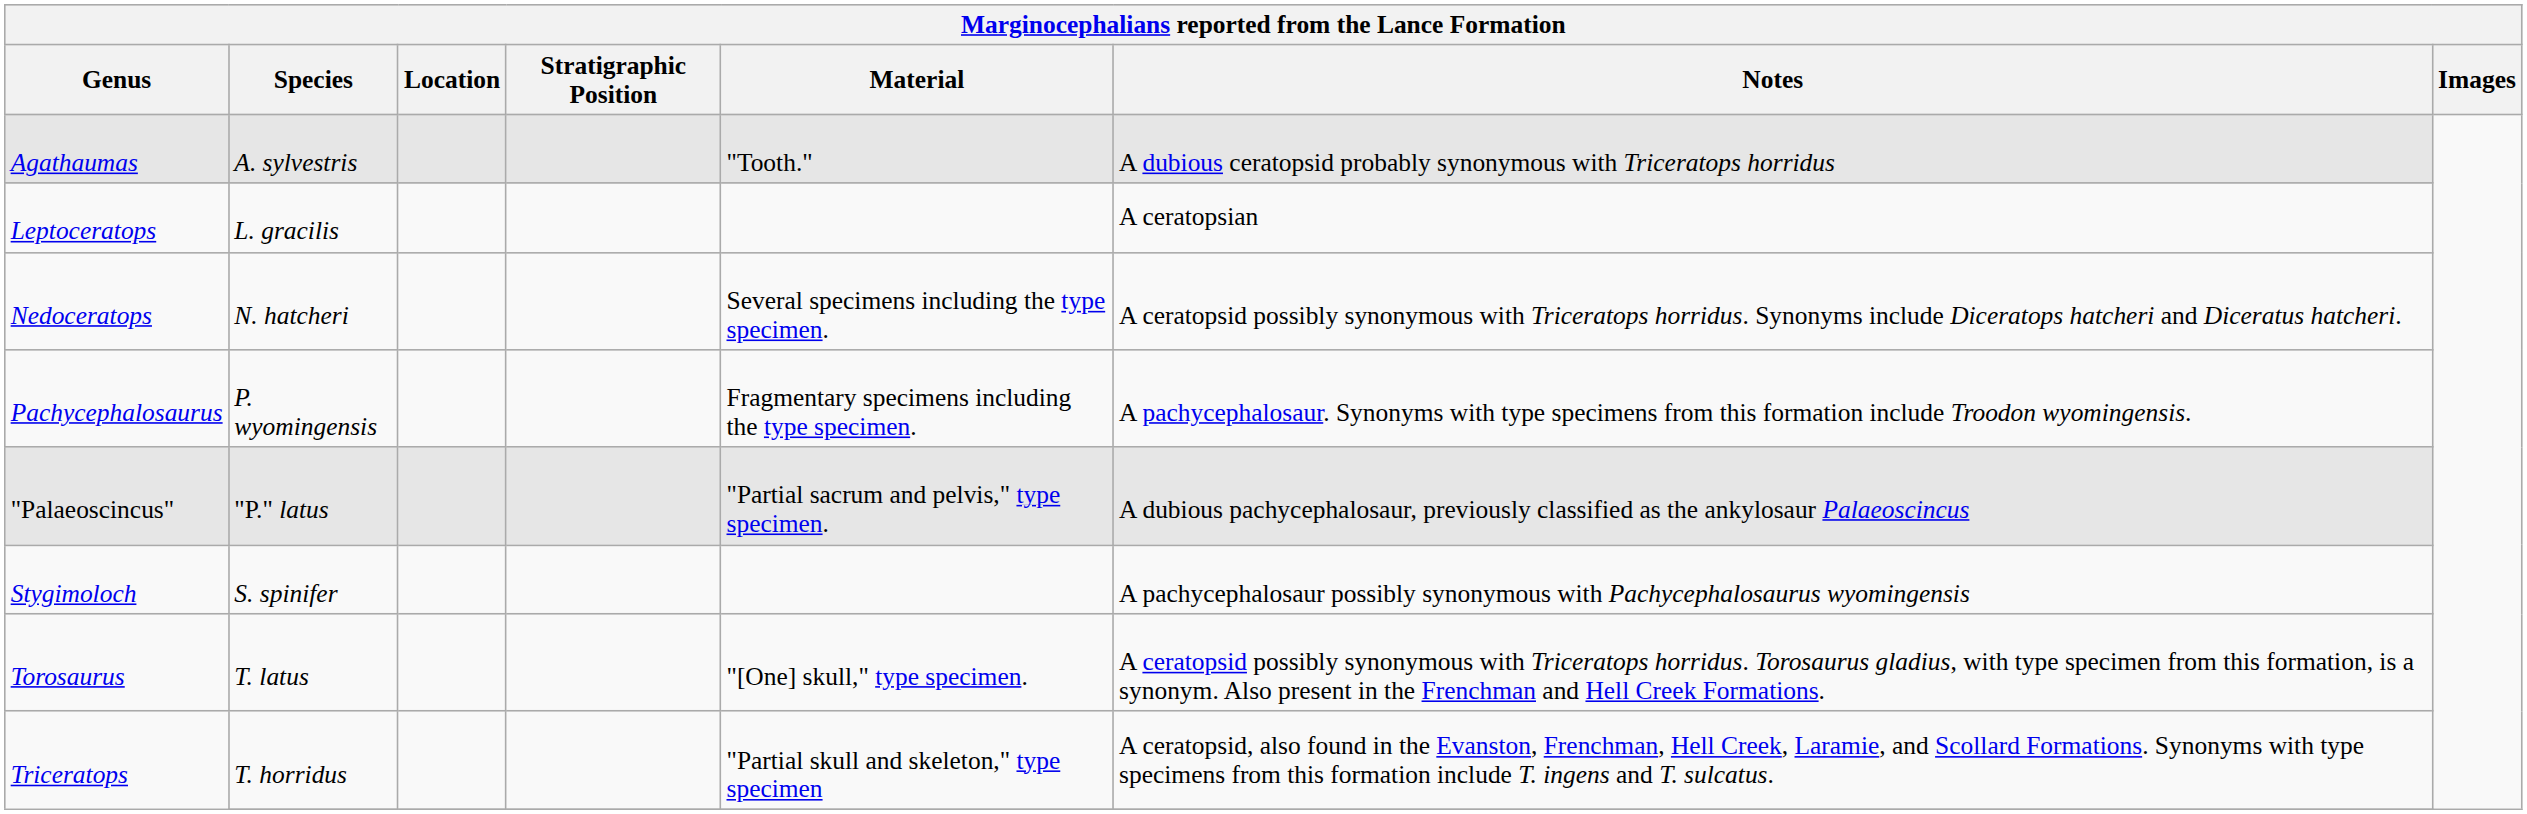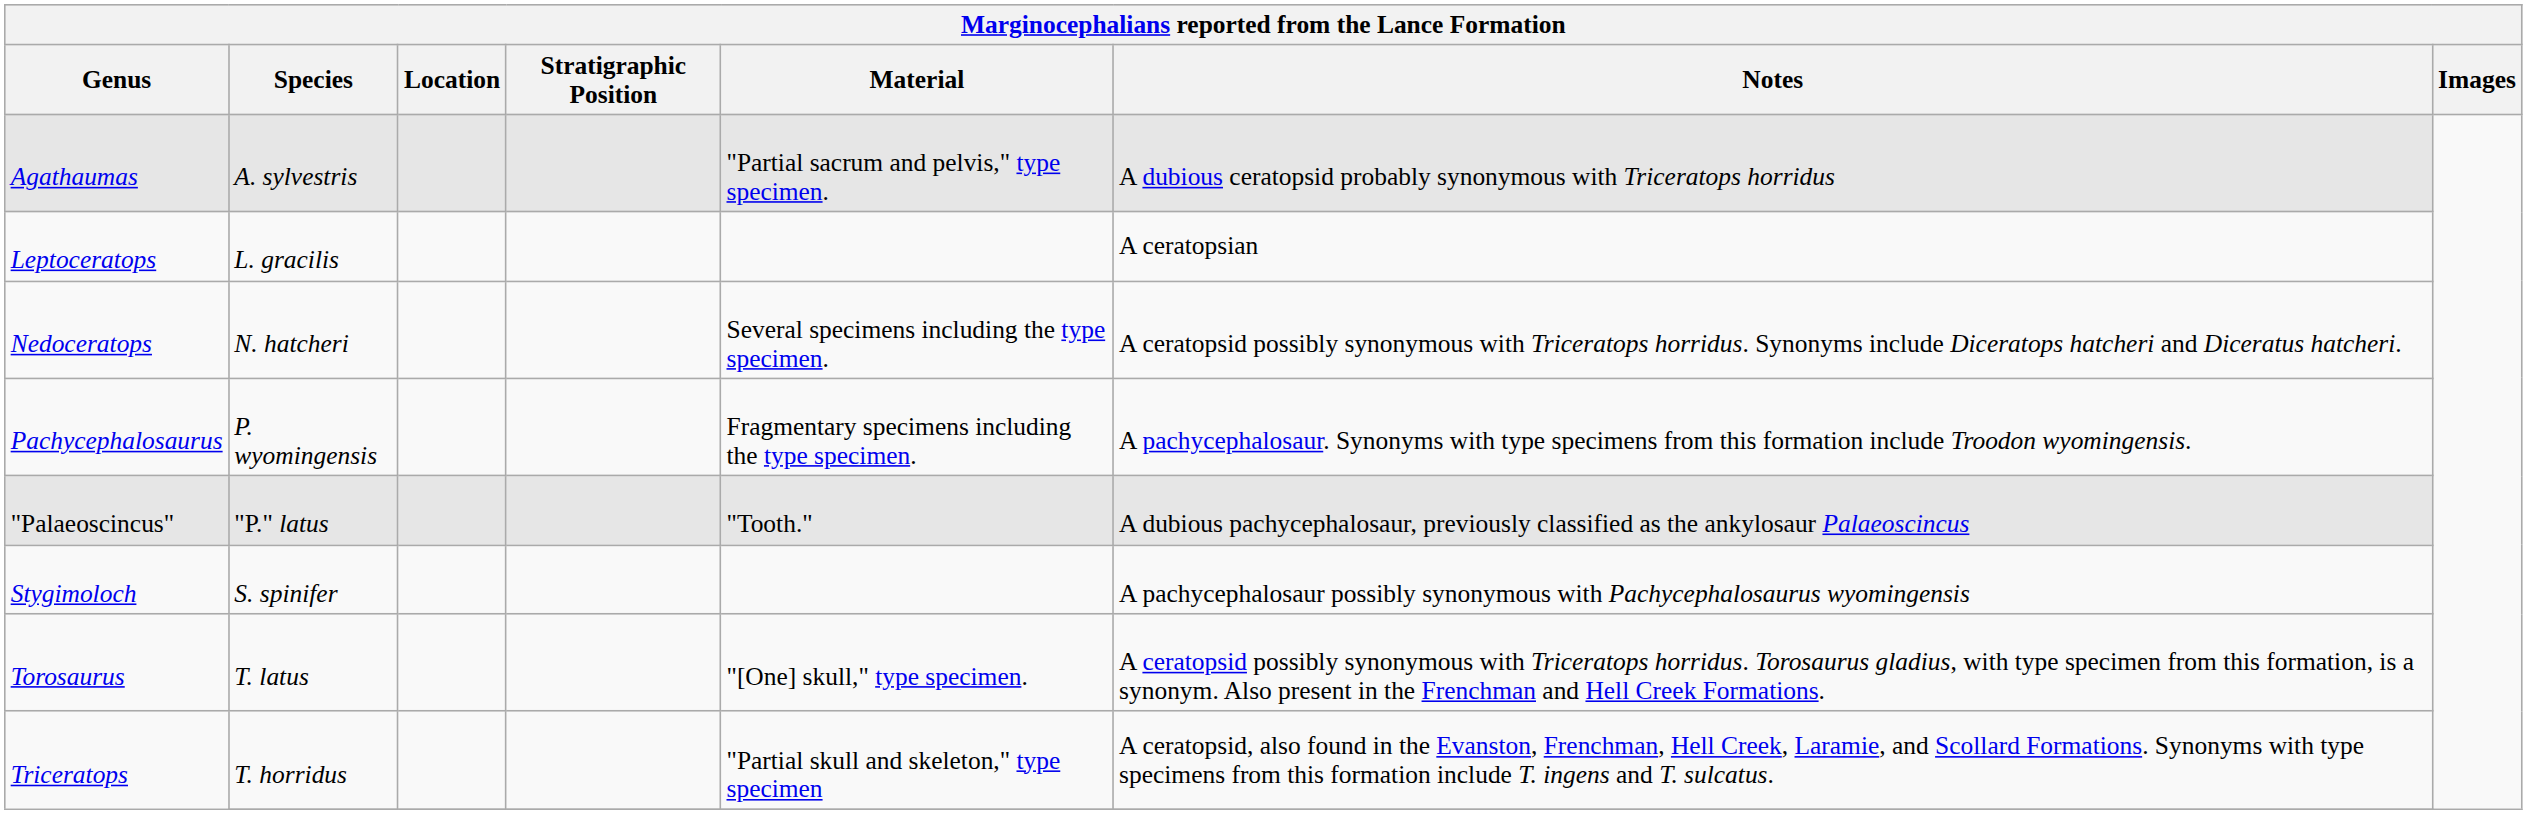(770, 162) "Tooth." -> (893, 176) "Partial sacrum and pelvis," type specimen.
(893, 510) "Partial sacrum and pelvis," type specimen. -> (770, 524) "Tooth."
